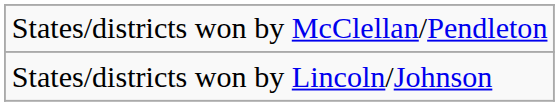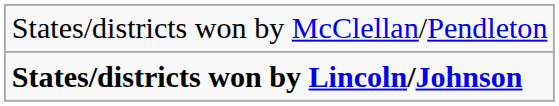(252, 76) normal -> (267, 76) bold
